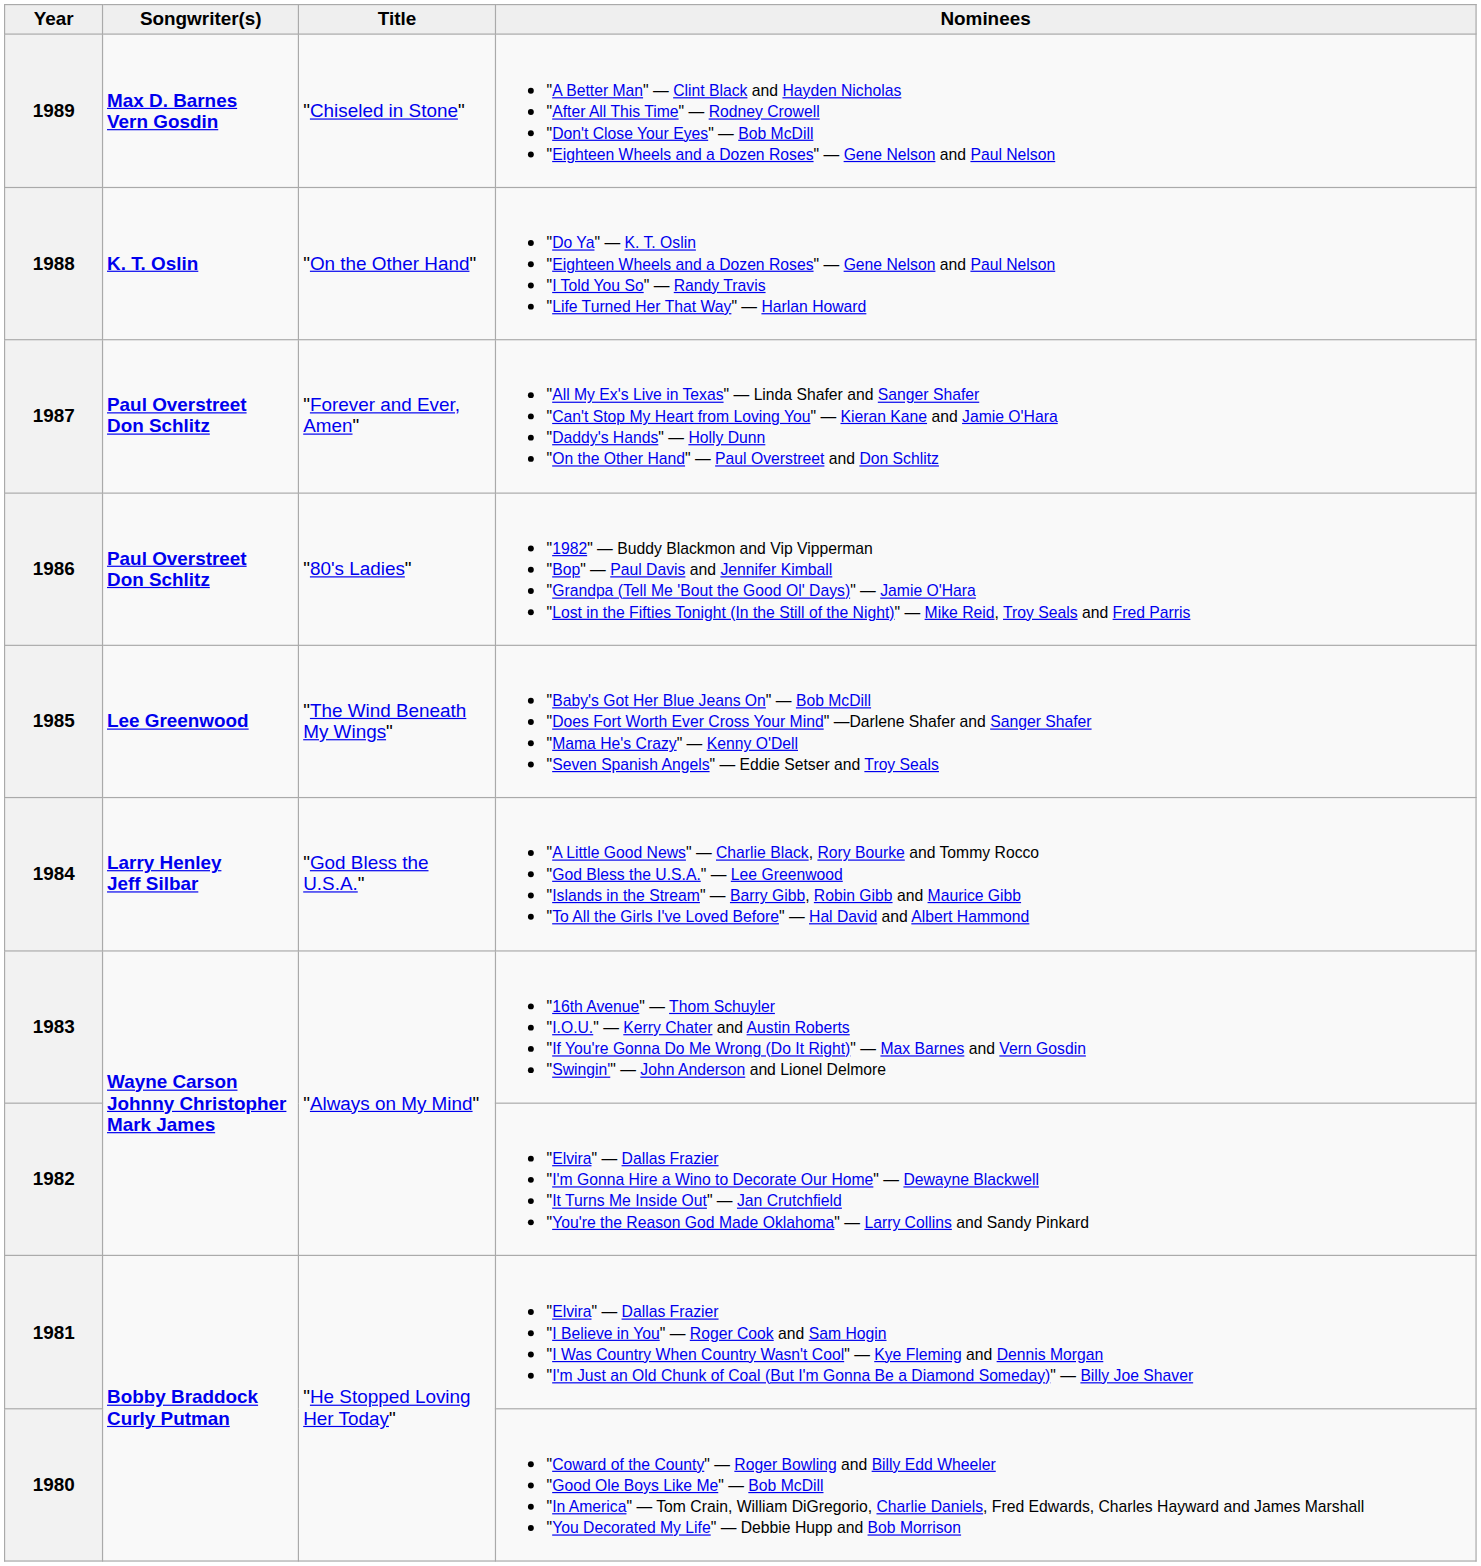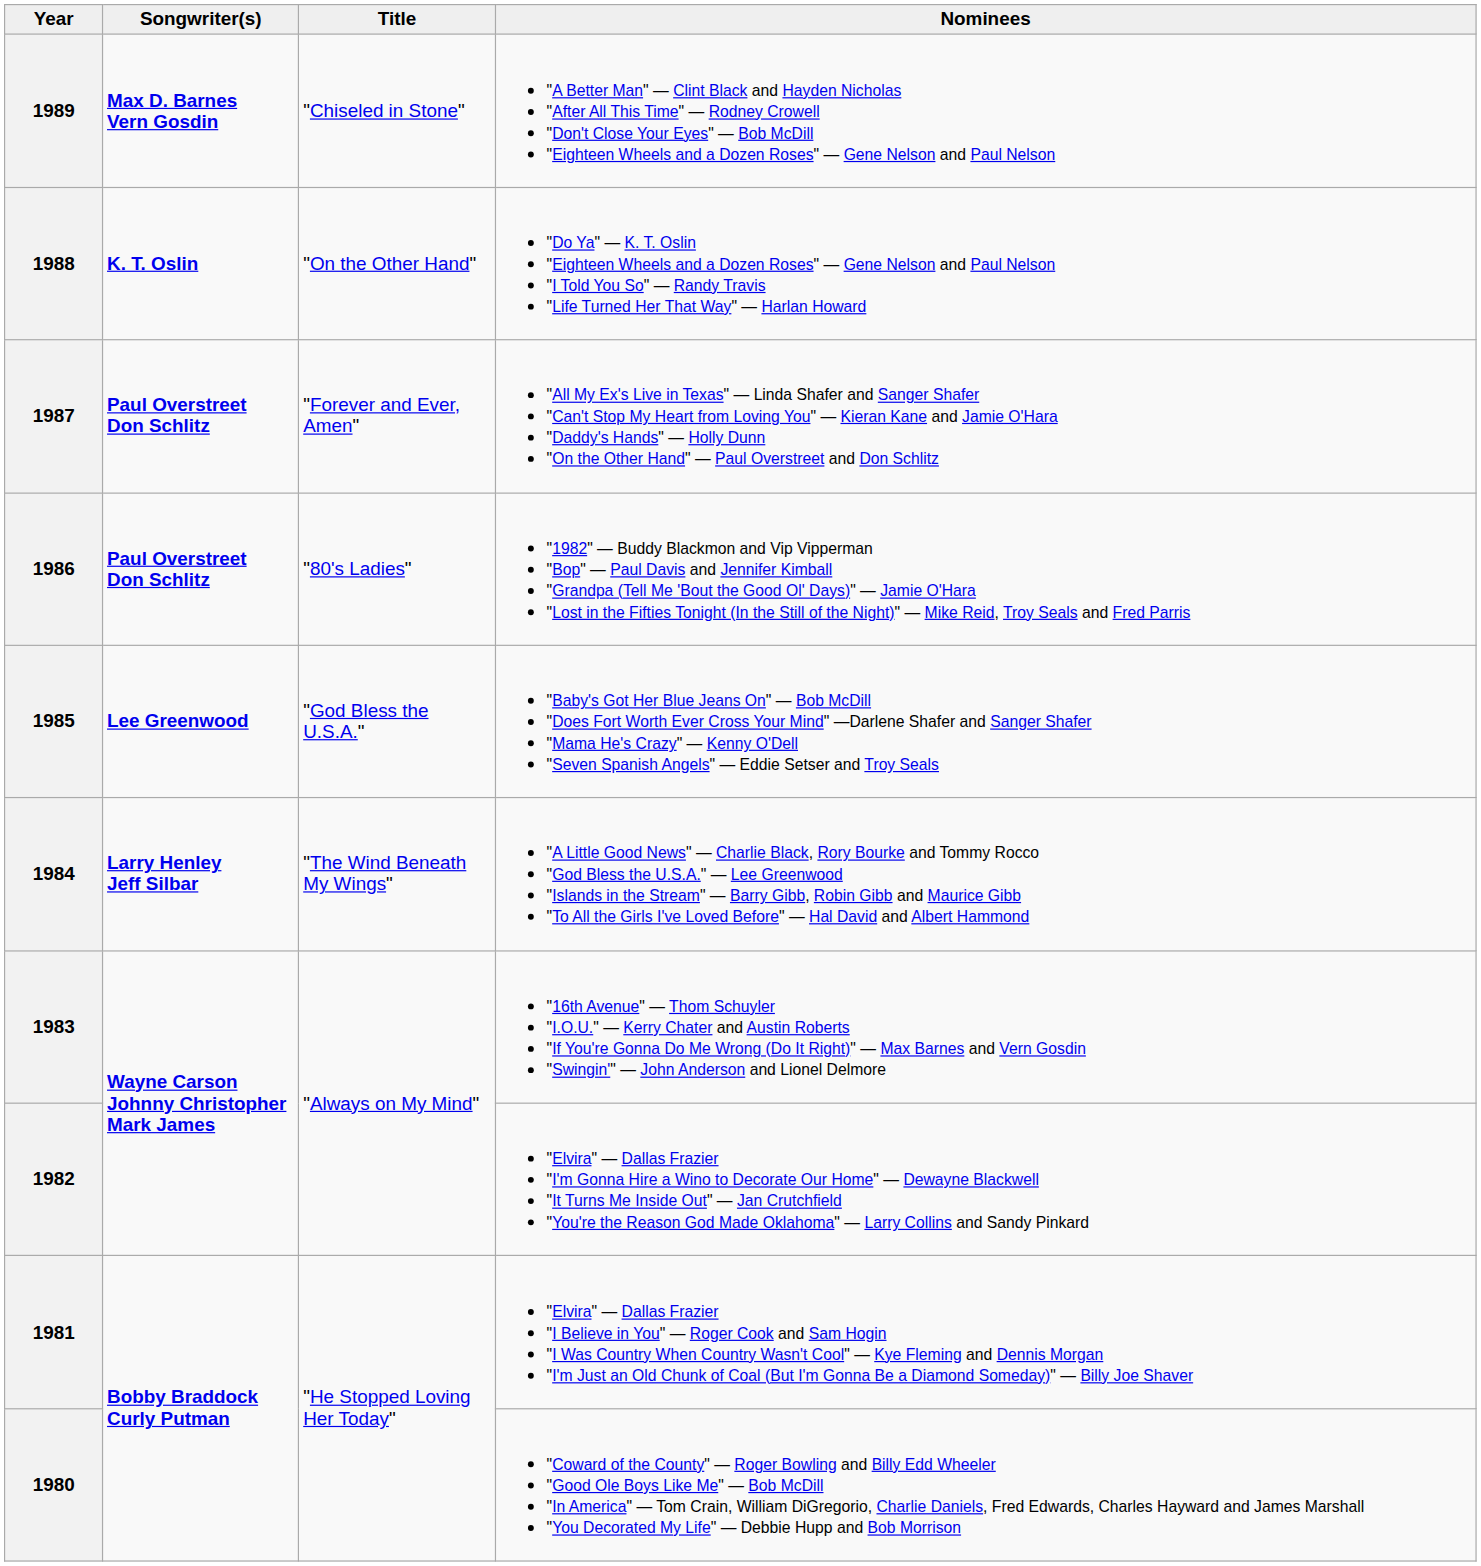(385, 721) "The Wind Beneath My Wings" -> (366, 721) "God Bless the U.S.A."
(366, 874) "God Bless the U.S.A." -> (385, 874) "The Wind Beneath My Wings"
